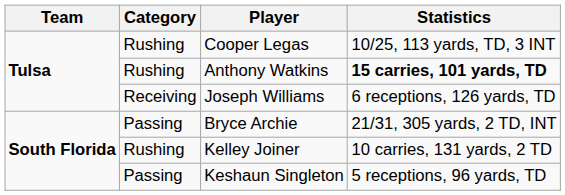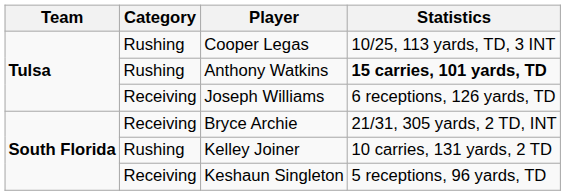(153, 123) Passing -> (160, 123) Receiving
(153, 176) Passing -> (160, 176) Receiving
